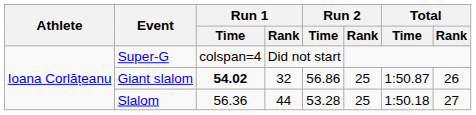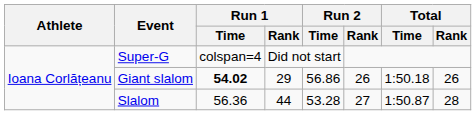(284, 79) 32 -> (284, 79) 29
(363, 79) 25 -> (363, 79) 26
(407, 79) 1:50.87 -> (407, 79) 1:50.18
(363, 100) 25 -> (363, 100) 27
(407, 100) 1:50.18 -> (407, 100) 1:50.87
(452, 100) 27 -> (452, 100) 28
